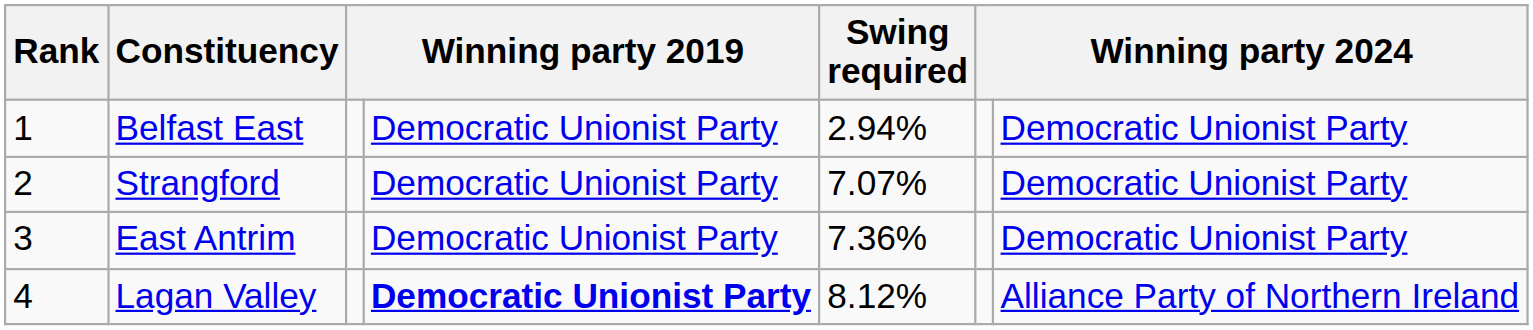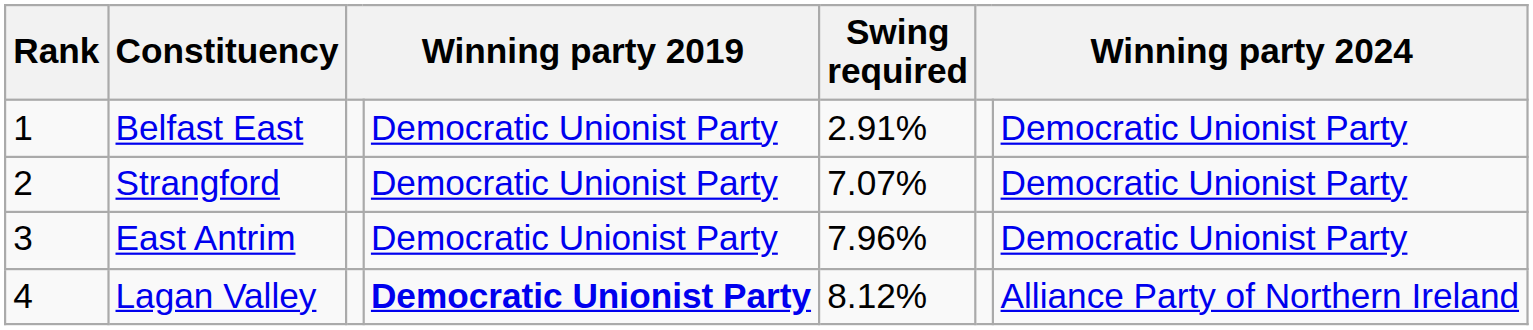(877, 127) 2.94% -> (877, 127) 2.91%
(877, 239) 7.36% -> (877, 239) 7.96%
